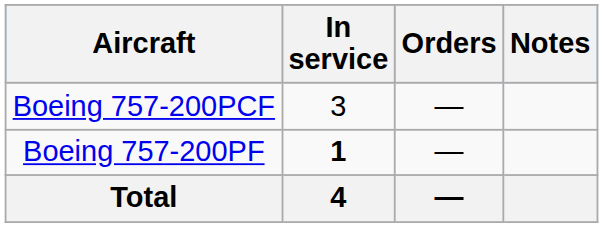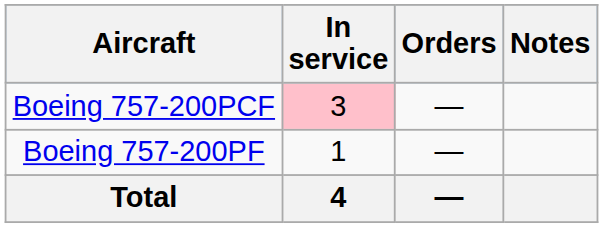(338, 105) no background -> (338, 105) pink background
(338, 151) bold -> (338, 151) normal
